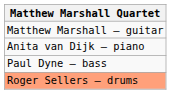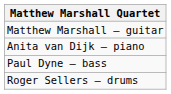(73, 81) lightsalmon background -> (73, 81) no background
